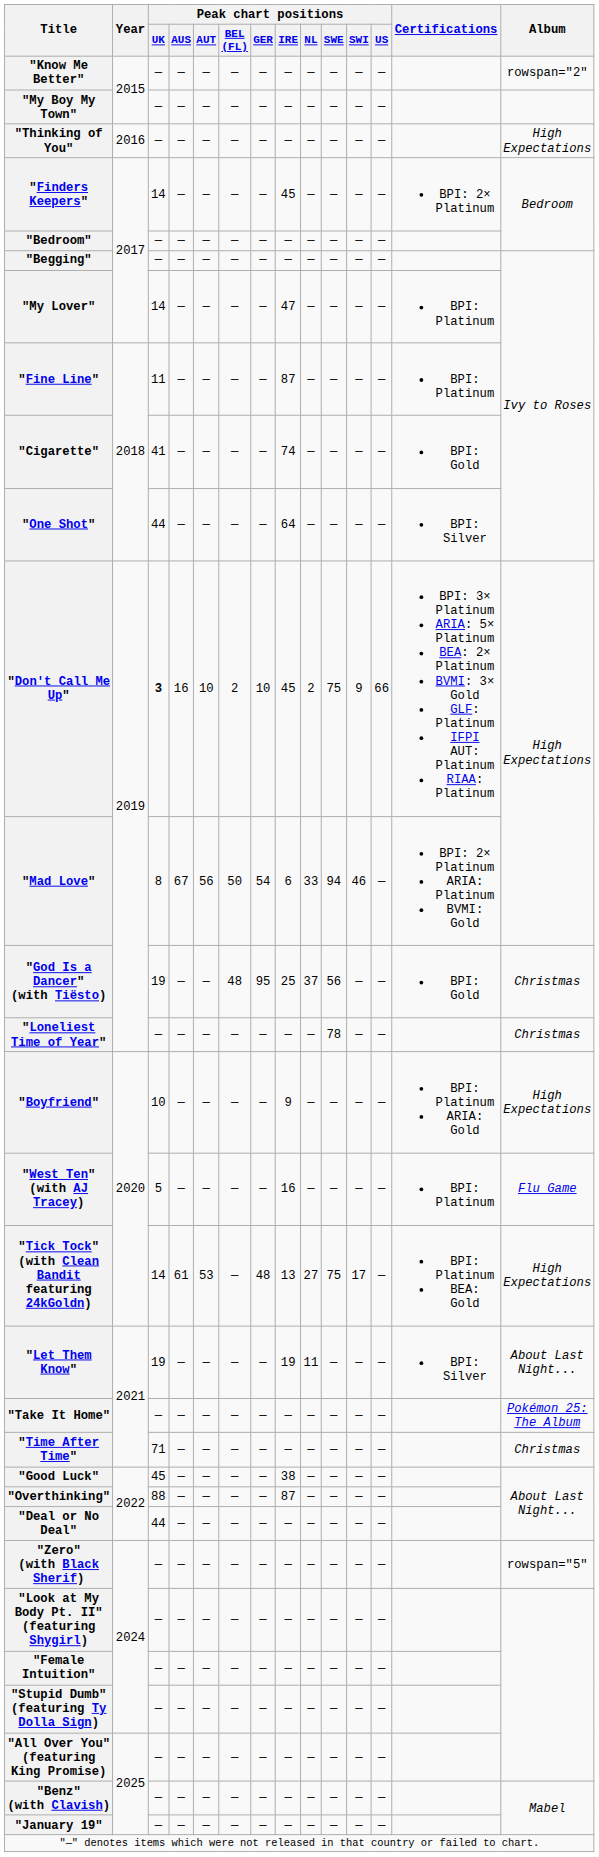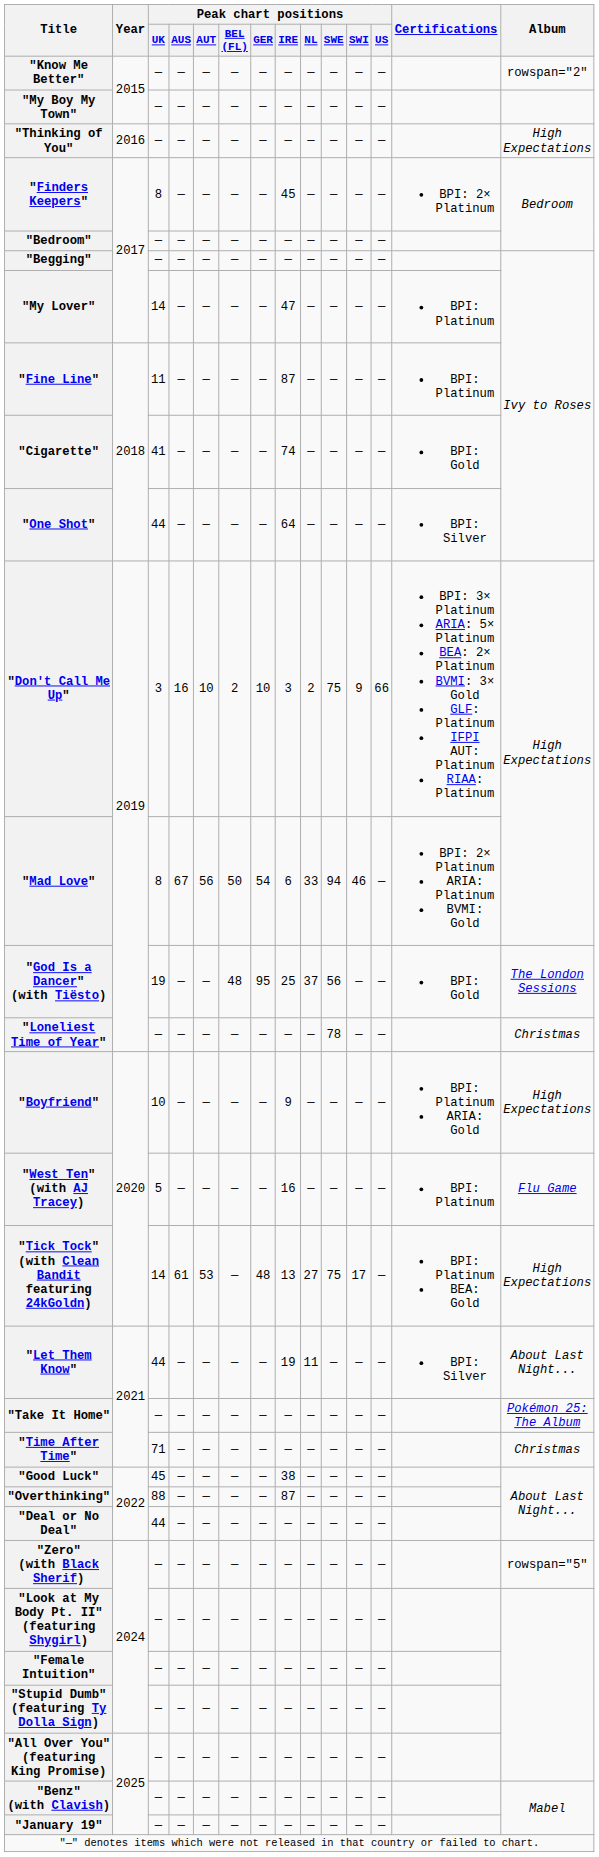(158, 194) 14 -> (158, 194) 8
(158, 689) bold -> (158, 689) normal
(288, 689) 45 -> (288, 689) 3
(547, 982) Christmas -> (547, 982) The London Sessions
(158, 1362) 19 -> (158, 1362) 44
